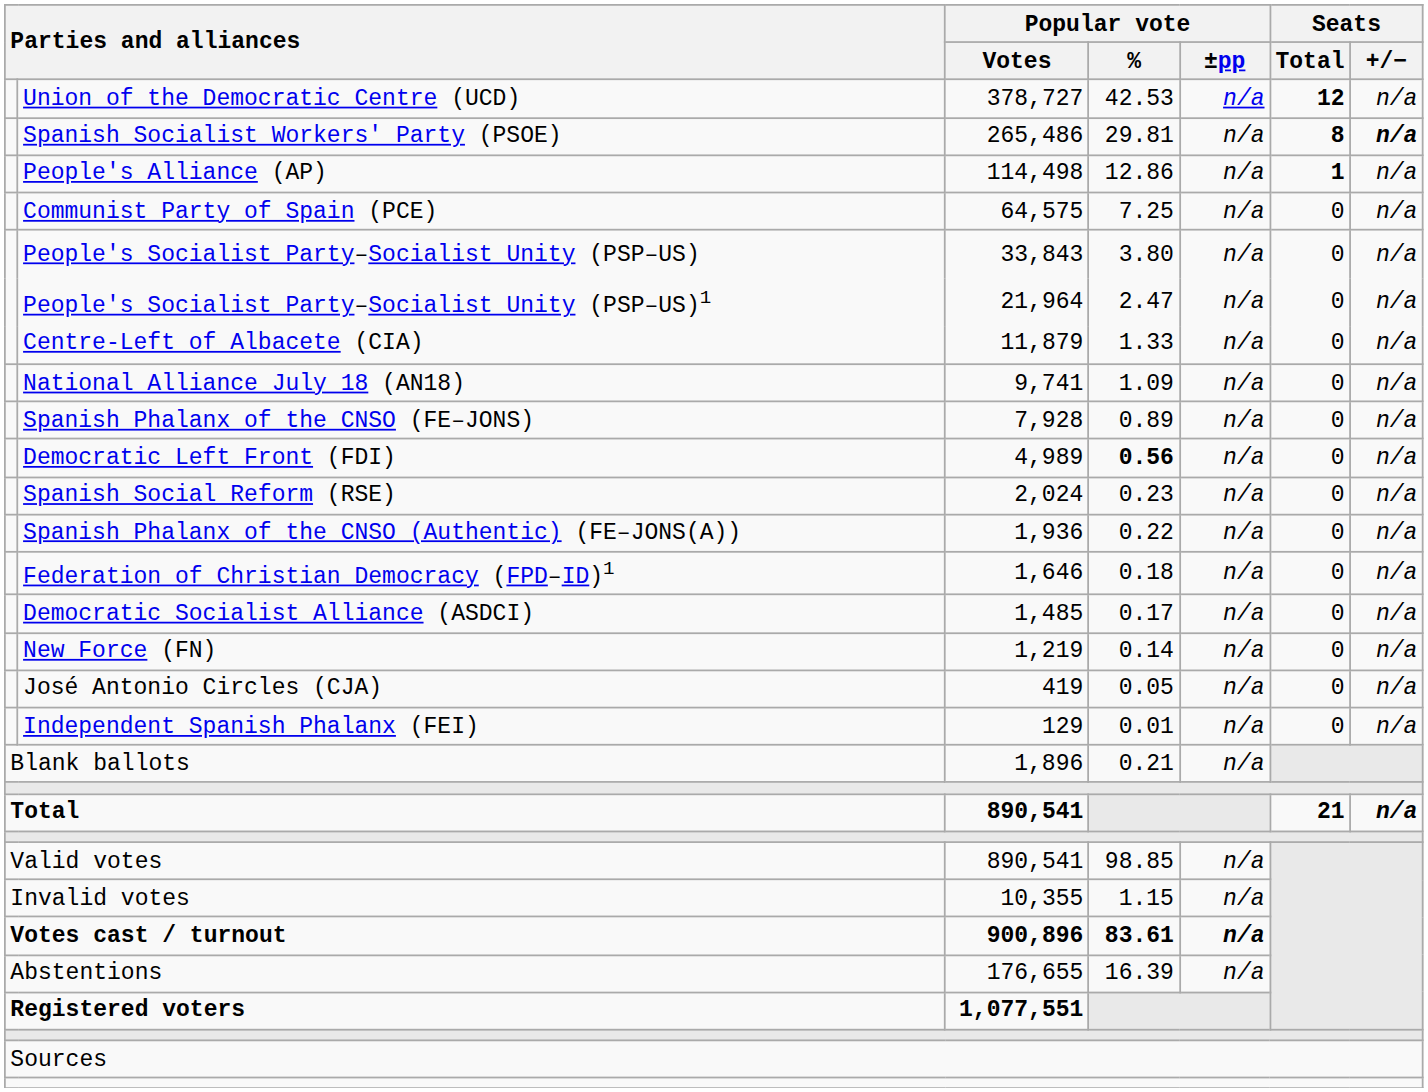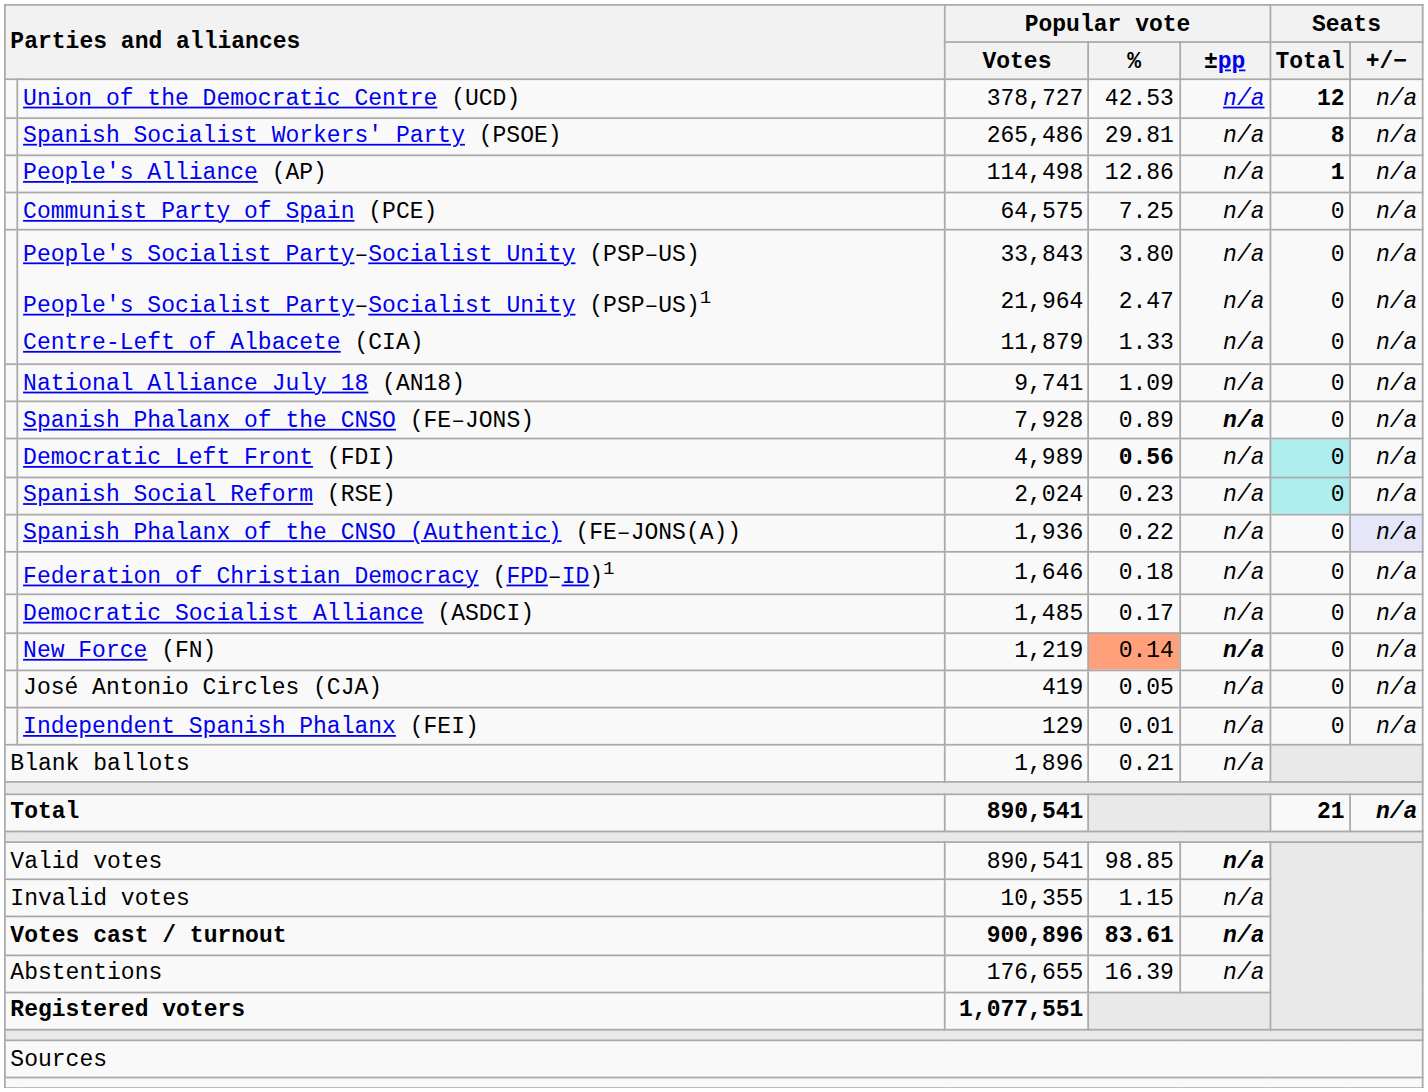(1397, 136) bold -> (1397, 136) normal
(1244, 420) normal -> (1244, 420) bold
(1338, 458) no background -> (1338, 458) paleturquoise background
(1338, 495) no background -> (1338, 495) paleturquoise background
(1397, 533) no background -> (1397, 533) lavender background
(1146, 651) no background -> (1146, 651) lightsalmon background
(1244, 651) normal -> (1244, 651) bold
(1244, 861) normal -> (1244, 861) bold
